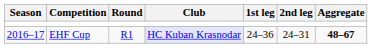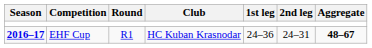(26, 34) normal -> (26, 34) bold
(194, 34) lavender background -> (194, 34) no background
